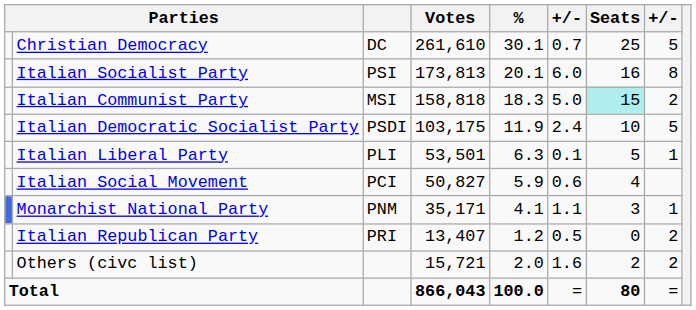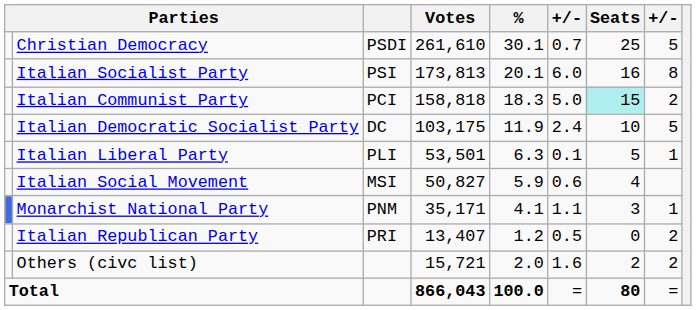(377, 46) DC -> (387, 46) PSDI
(382, 100) MSI -> (382, 100) PCI
(387, 128) PSDI -> (377, 128) DC
(382, 182) PCI -> (382, 182) MSI
